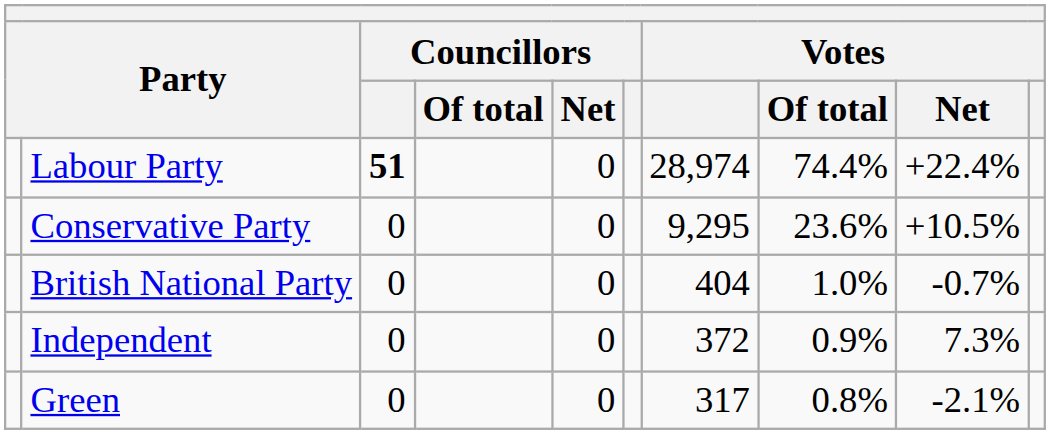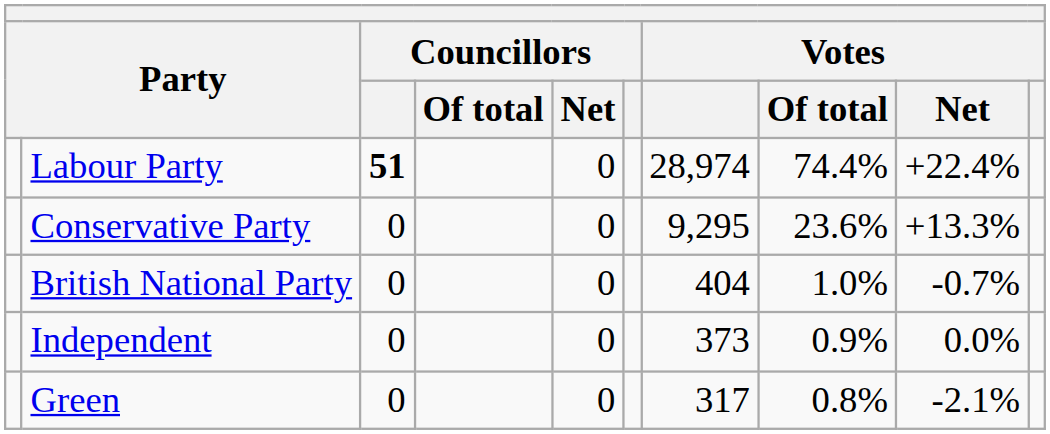(962, 224) +10.5% -> (962, 224) +13.3%
(722, 340) 372 -> (722, 340) 373
(982, 340) 7.3% -> (982, 340) 0.0%
